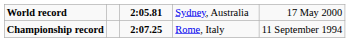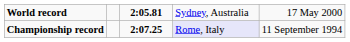(200, 29) no background -> (200, 29) lavender background
